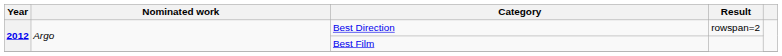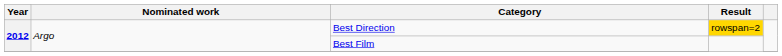(736, 28) no background -> (736, 28) gold background
